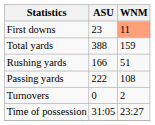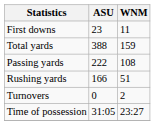(125, 29) lightsalmon background -> (125, 29) no background
rows swapped: (37, 62) <-> (35, 79)
